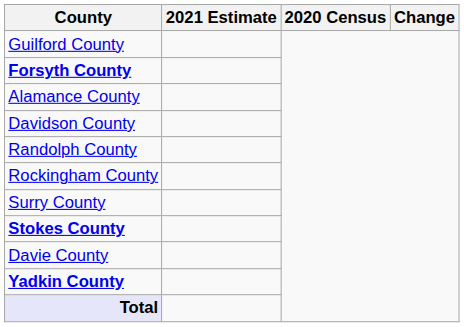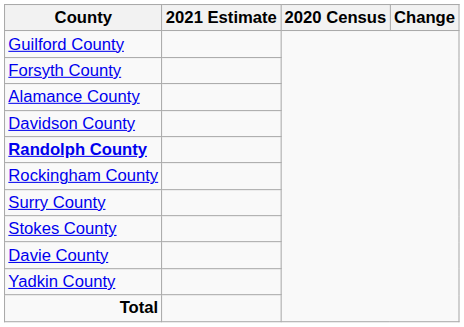(70, 70) bold -> (65, 70) normal
(73, 149) normal -> (78, 149) bold
(67, 228) bold -> (62, 228) normal
(66, 281) bold -> (62, 281) normal
(139, 307) lavender background -> (139, 307) no background
